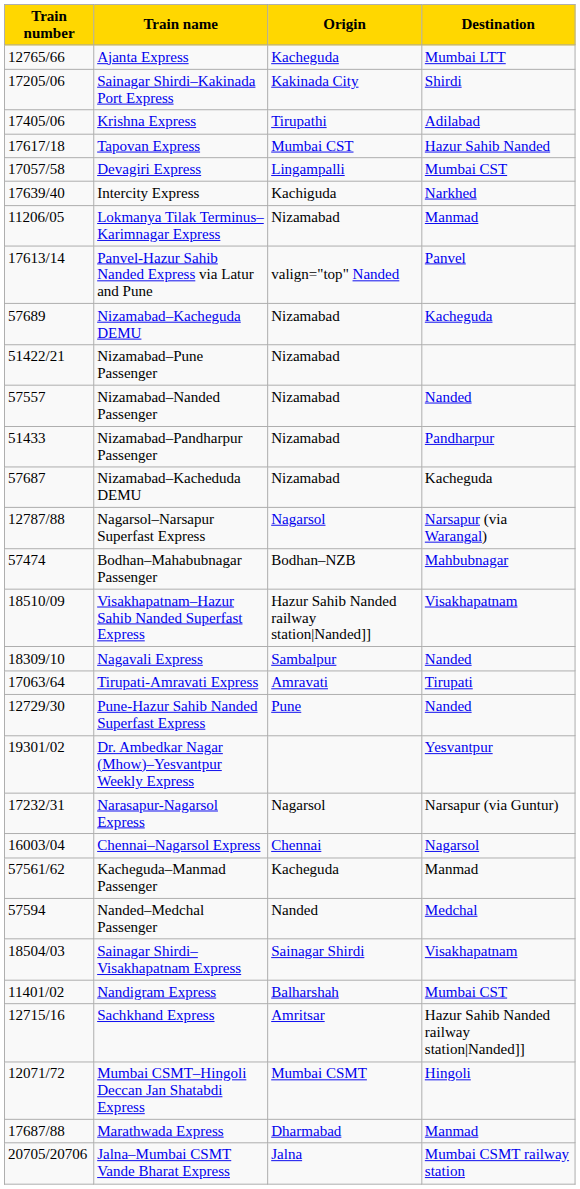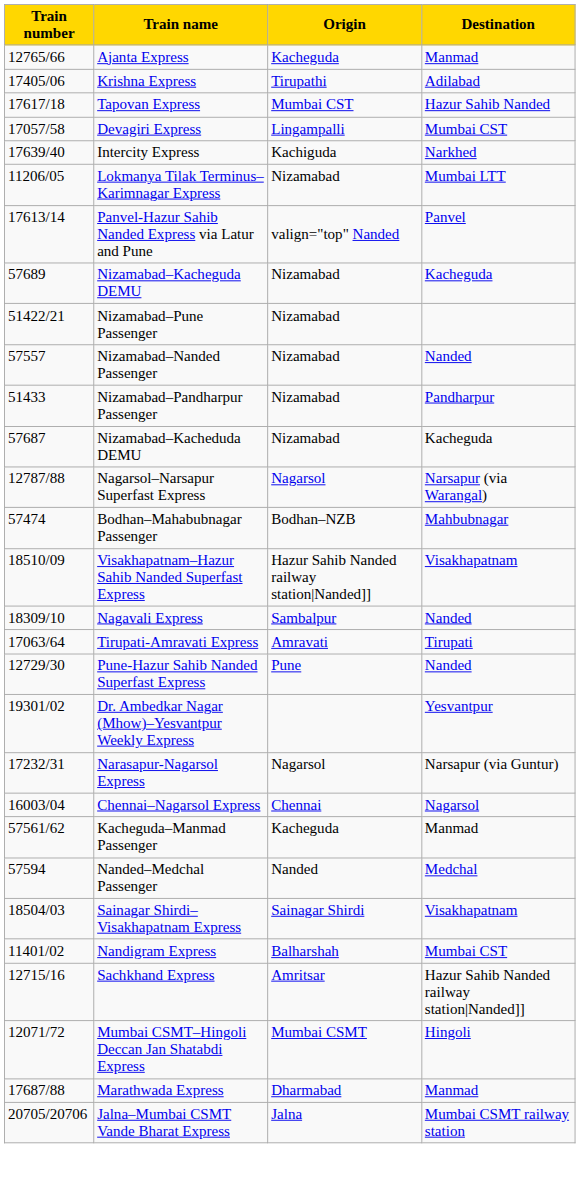(465, 57) Mumbai LTT -> (452, 57) Manmad
- row: (176, 89)
(452, 217) Manmad -> (465, 176) Mumbai LTT
